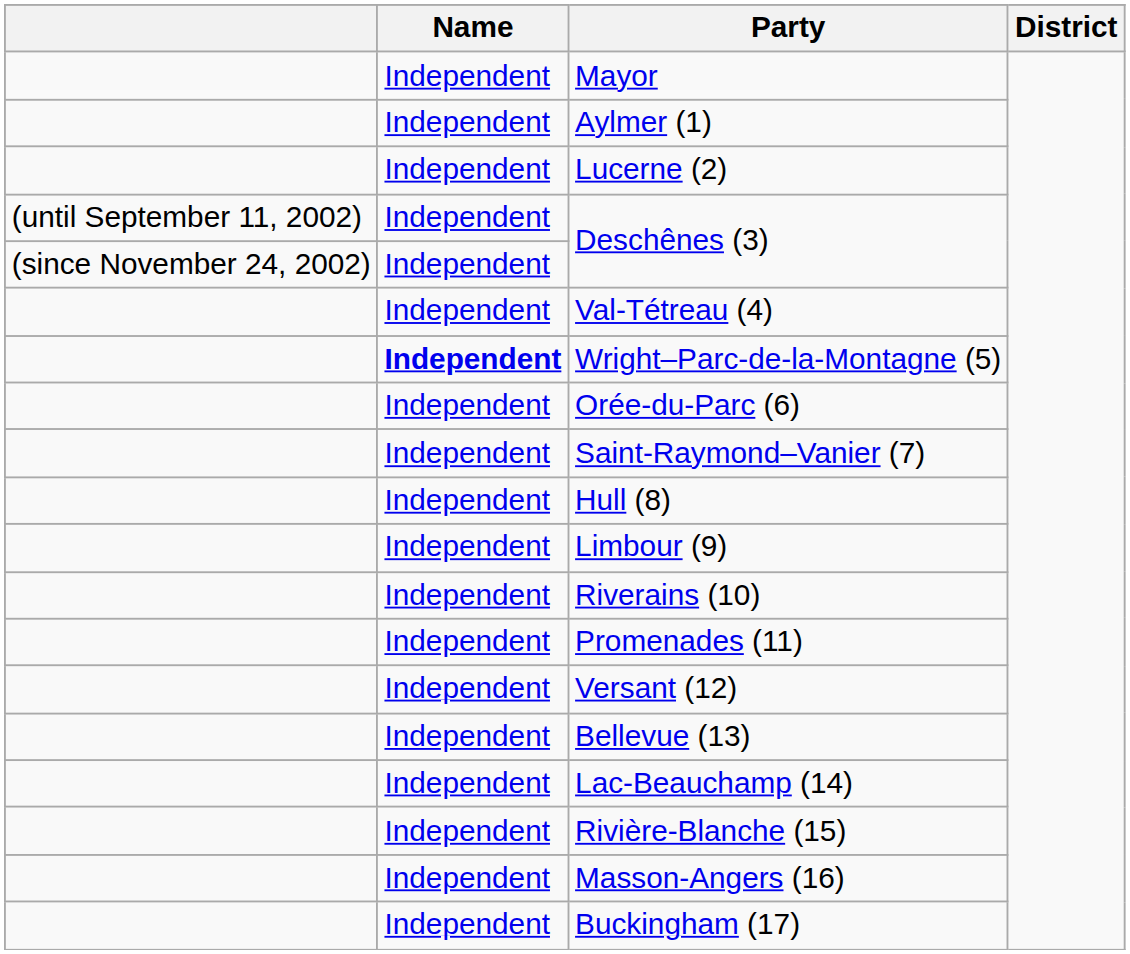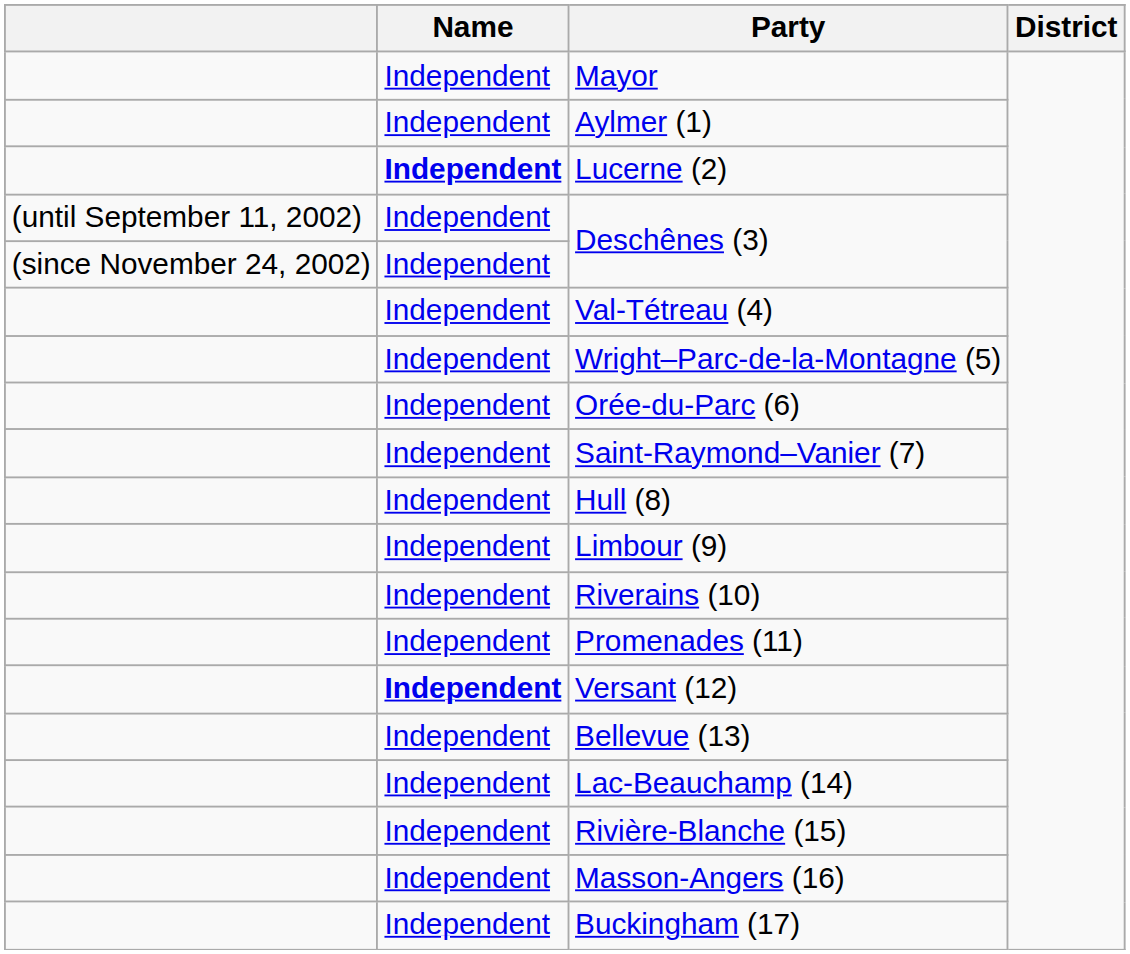(467, 169) normal -> (473, 169) bold
(473, 358) bold -> (467, 358) normal
(467, 688) normal -> (473, 688) bold
